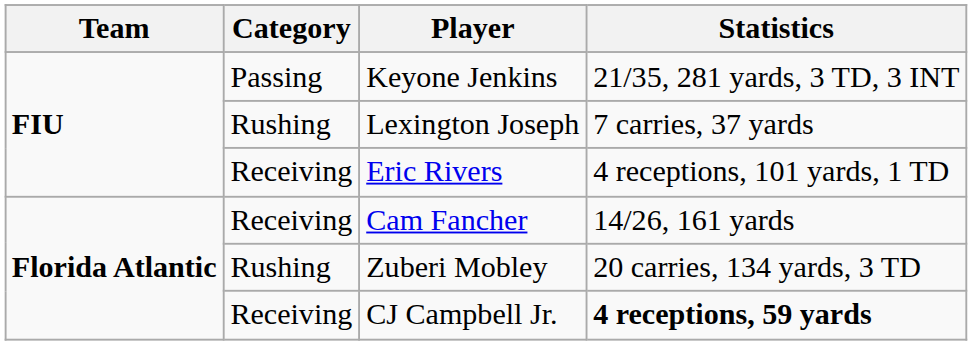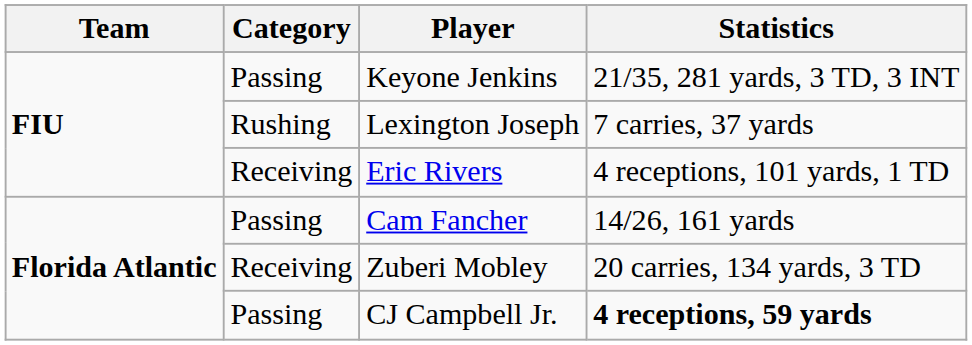(291, 219) Receiving -> (276, 219) Passing
(281, 266) Rushing -> (291, 266) Receiving
(291, 314) Receiving -> (276, 314) Passing
